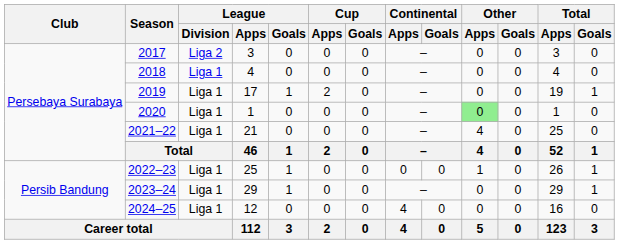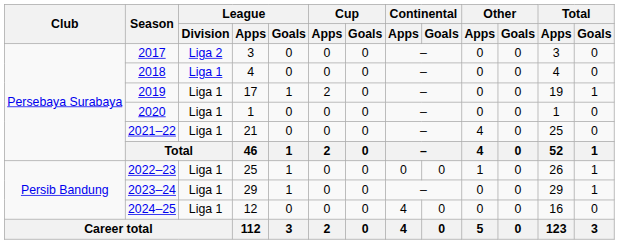(480, 111) lightgreen background -> (480, 111) no background
